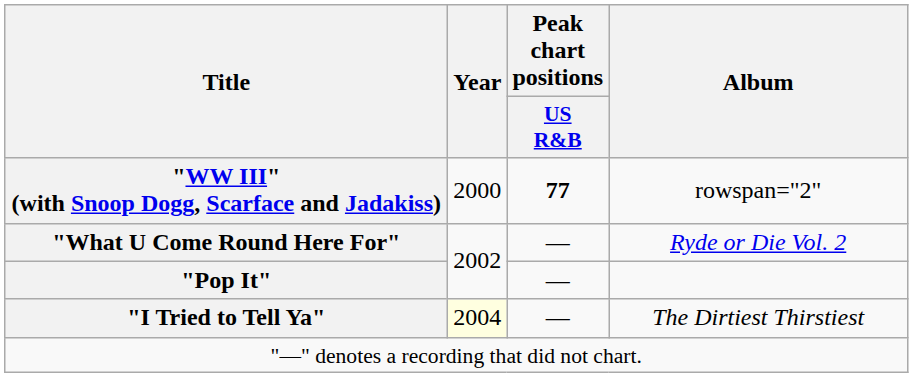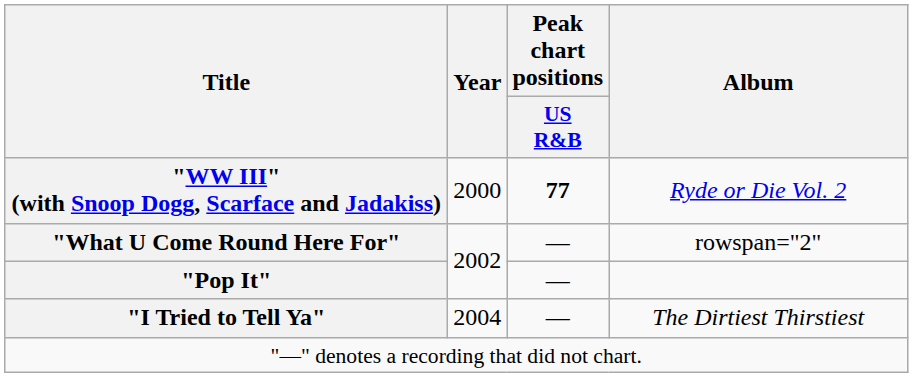(758, 190) rowspan="2" -> (758, 190) Ryde or Die Vol. 2
(758, 241) Ryde or Die Vol. 2 -> (758, 241) rowspan="2"
(477, 317) lightyellow background -> (477, 317) no background
